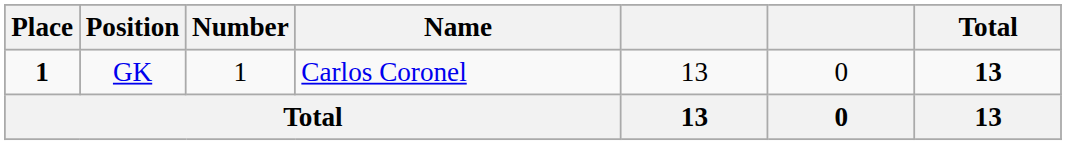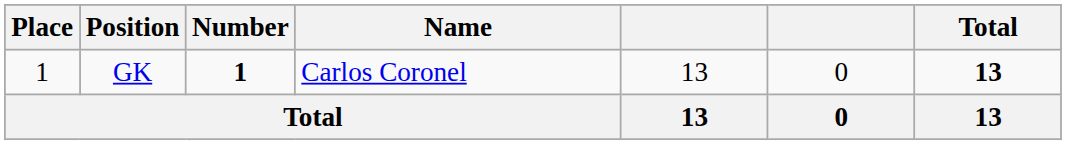(42, 71) bold -> (42, 71) normal
(240, 71) normal -> (240, 71) bold
